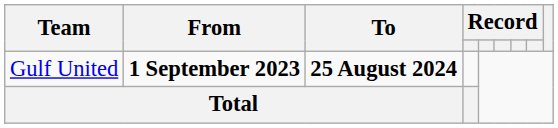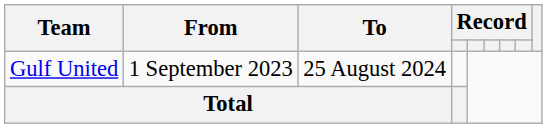(214, 68) bold -> (211, 68) normal
(384, 68) bold -> (375, 68) normal
